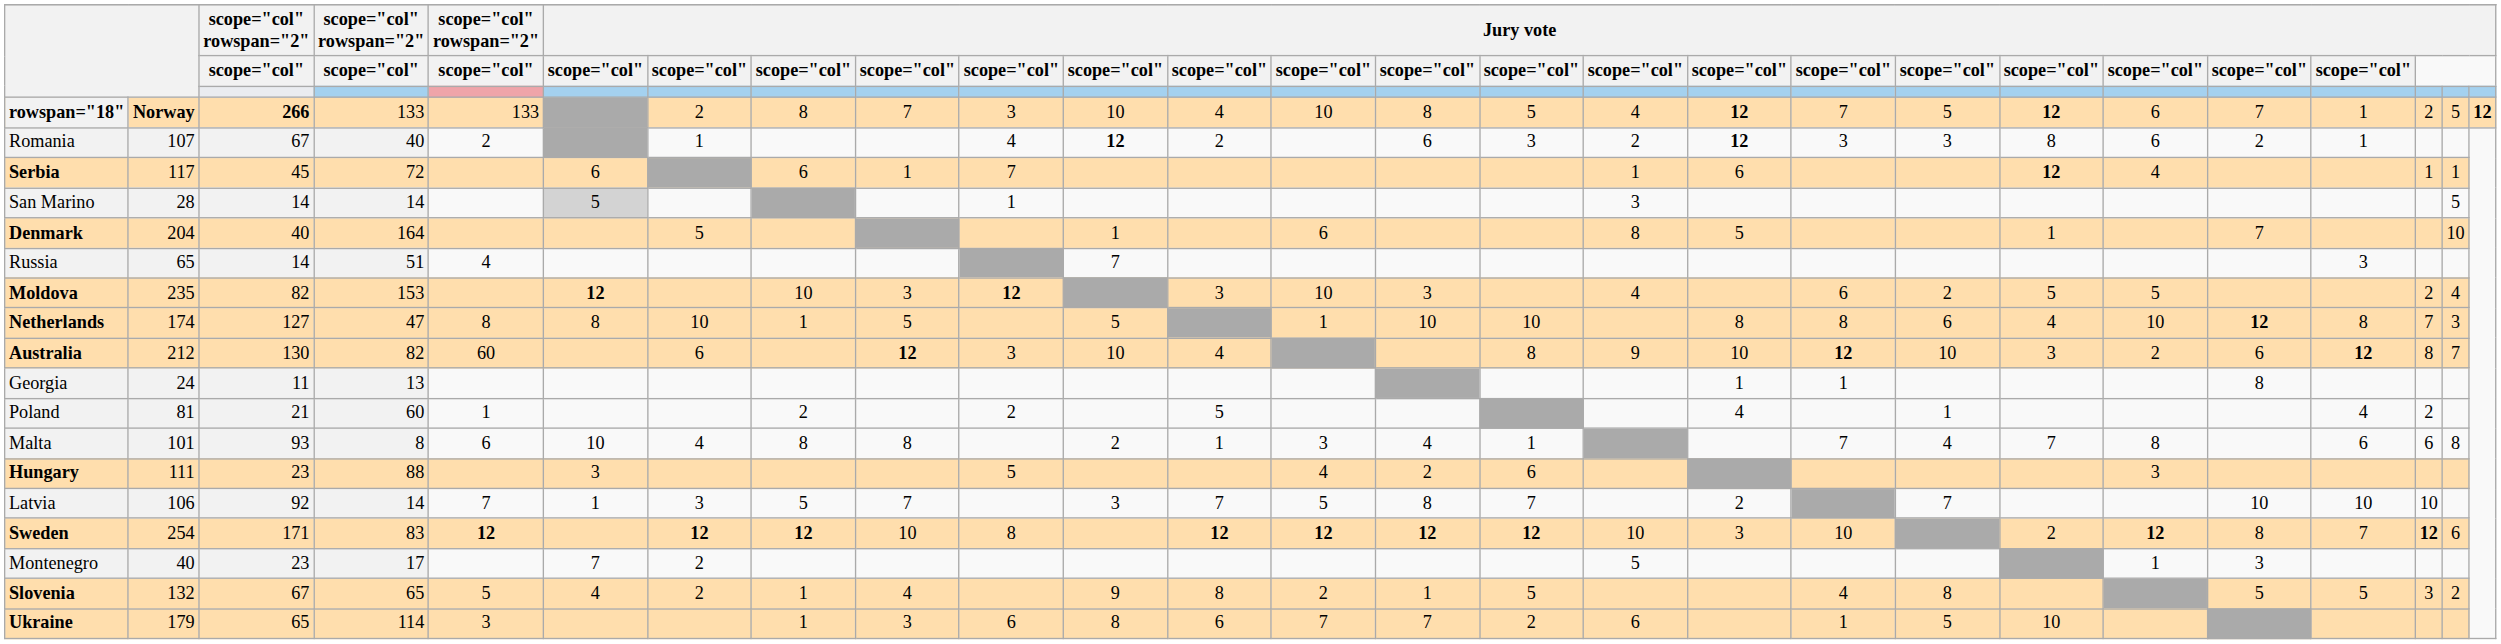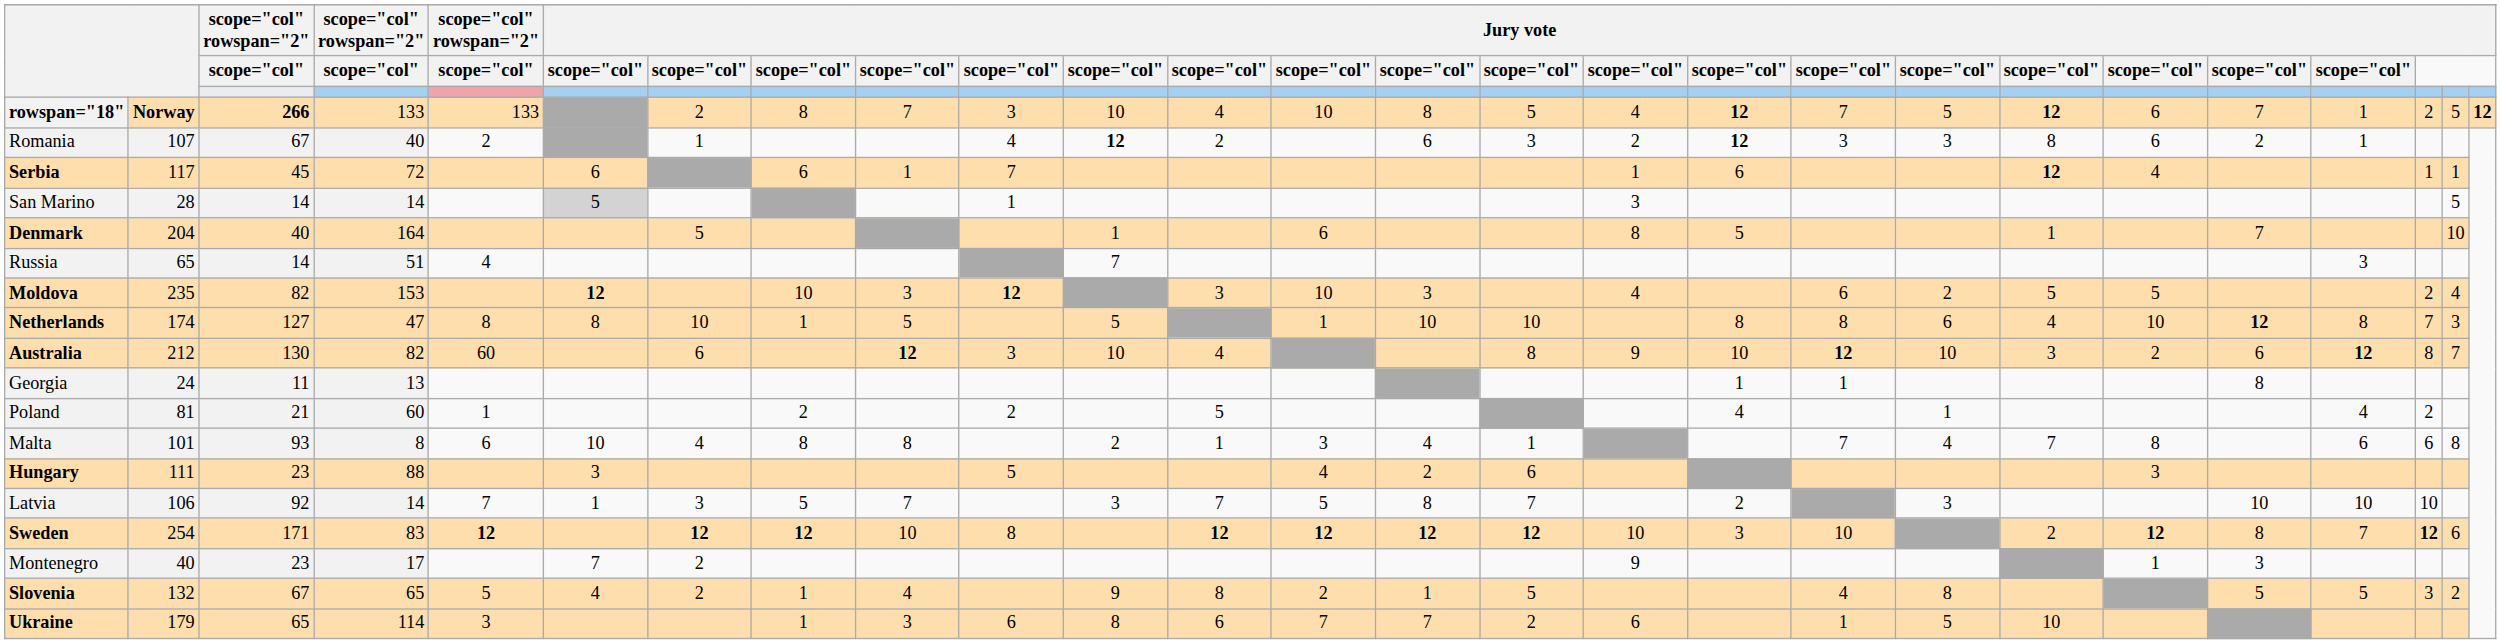(1947, 502) 7 -> (1947, 502) 3
(1635, 562) 5 -> (1635, 562) 9
